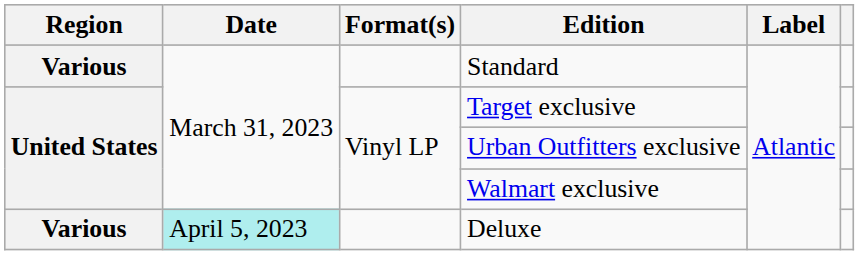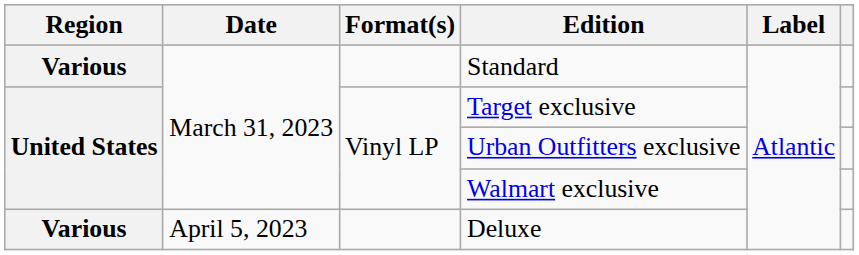(238, 229) paleturquoise background -> (238, 229) no background
